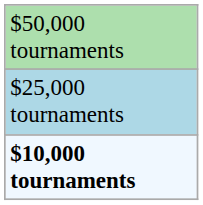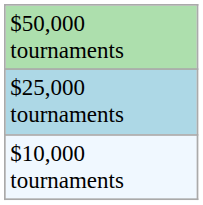(73, 166) bold -> (67, 166) normal
